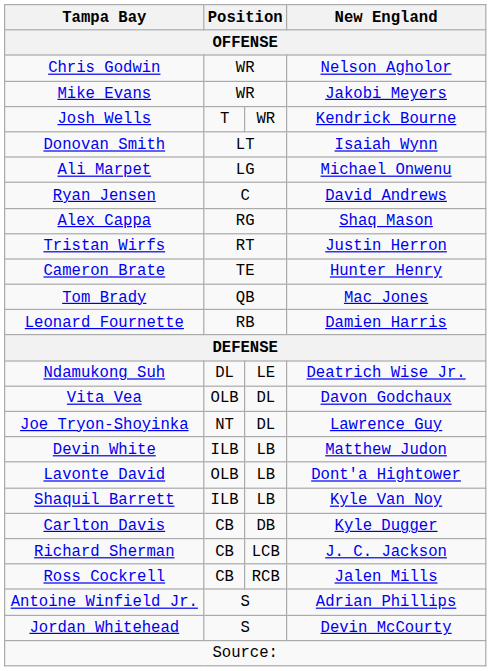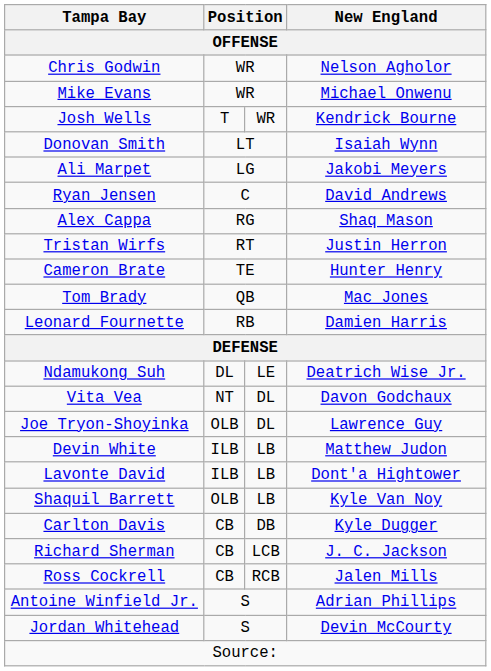(386, 94) Jakobi Meyers -> (386, 94) Michael Onwenu
(386, 170) Michael Onwenu -> (386, 170) Jakobi Meyers
(225, 399) OLB -> (225, 399) NT
(225, 424) NT -> (225, 424) OLB
(225, 475) OLB -> (225, 475) ILB
(225, 500) ILB -> (225, 500) OLB
